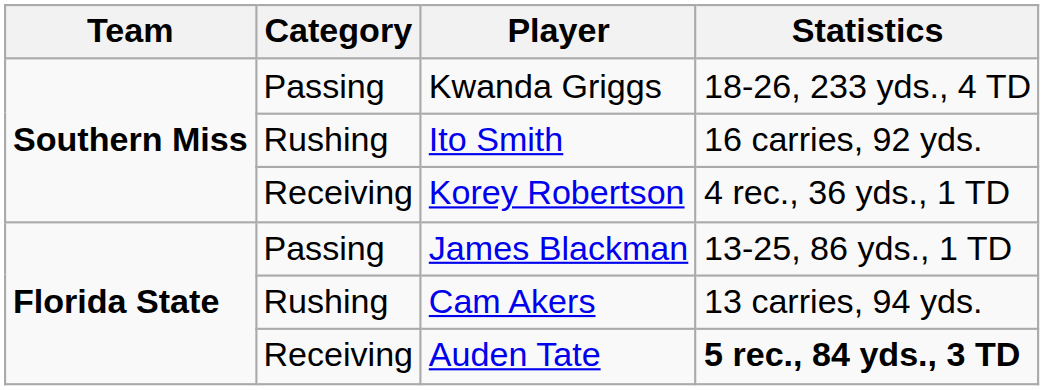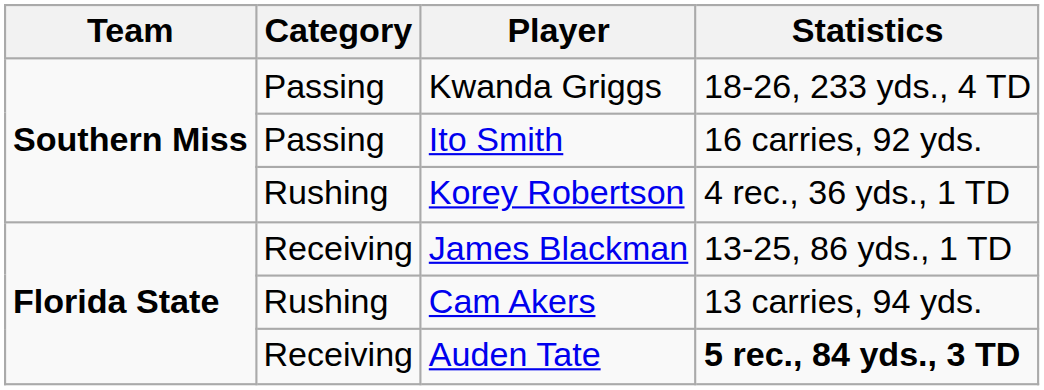(326, 139) Rushing -> (324, 139) Passing
(338, 193) Receiving -> (326, 193) Rushing
(324, 247) Passing -> (338, 247) Receiving
